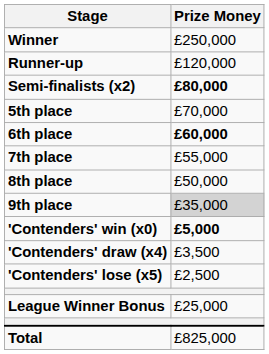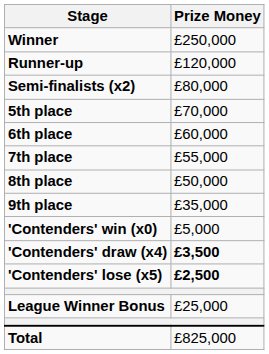(201, 87) bold -> (201, 87) normal
(201, 134) bold -> (201, 134) normal
(201, 205) lightgrey background -> (201, 205) no background
(197, 228) bold -> (197, 228) normal
(197, 252) normal -> (197, 252) bold
(197, 275) normal -> (197, 275) bold
